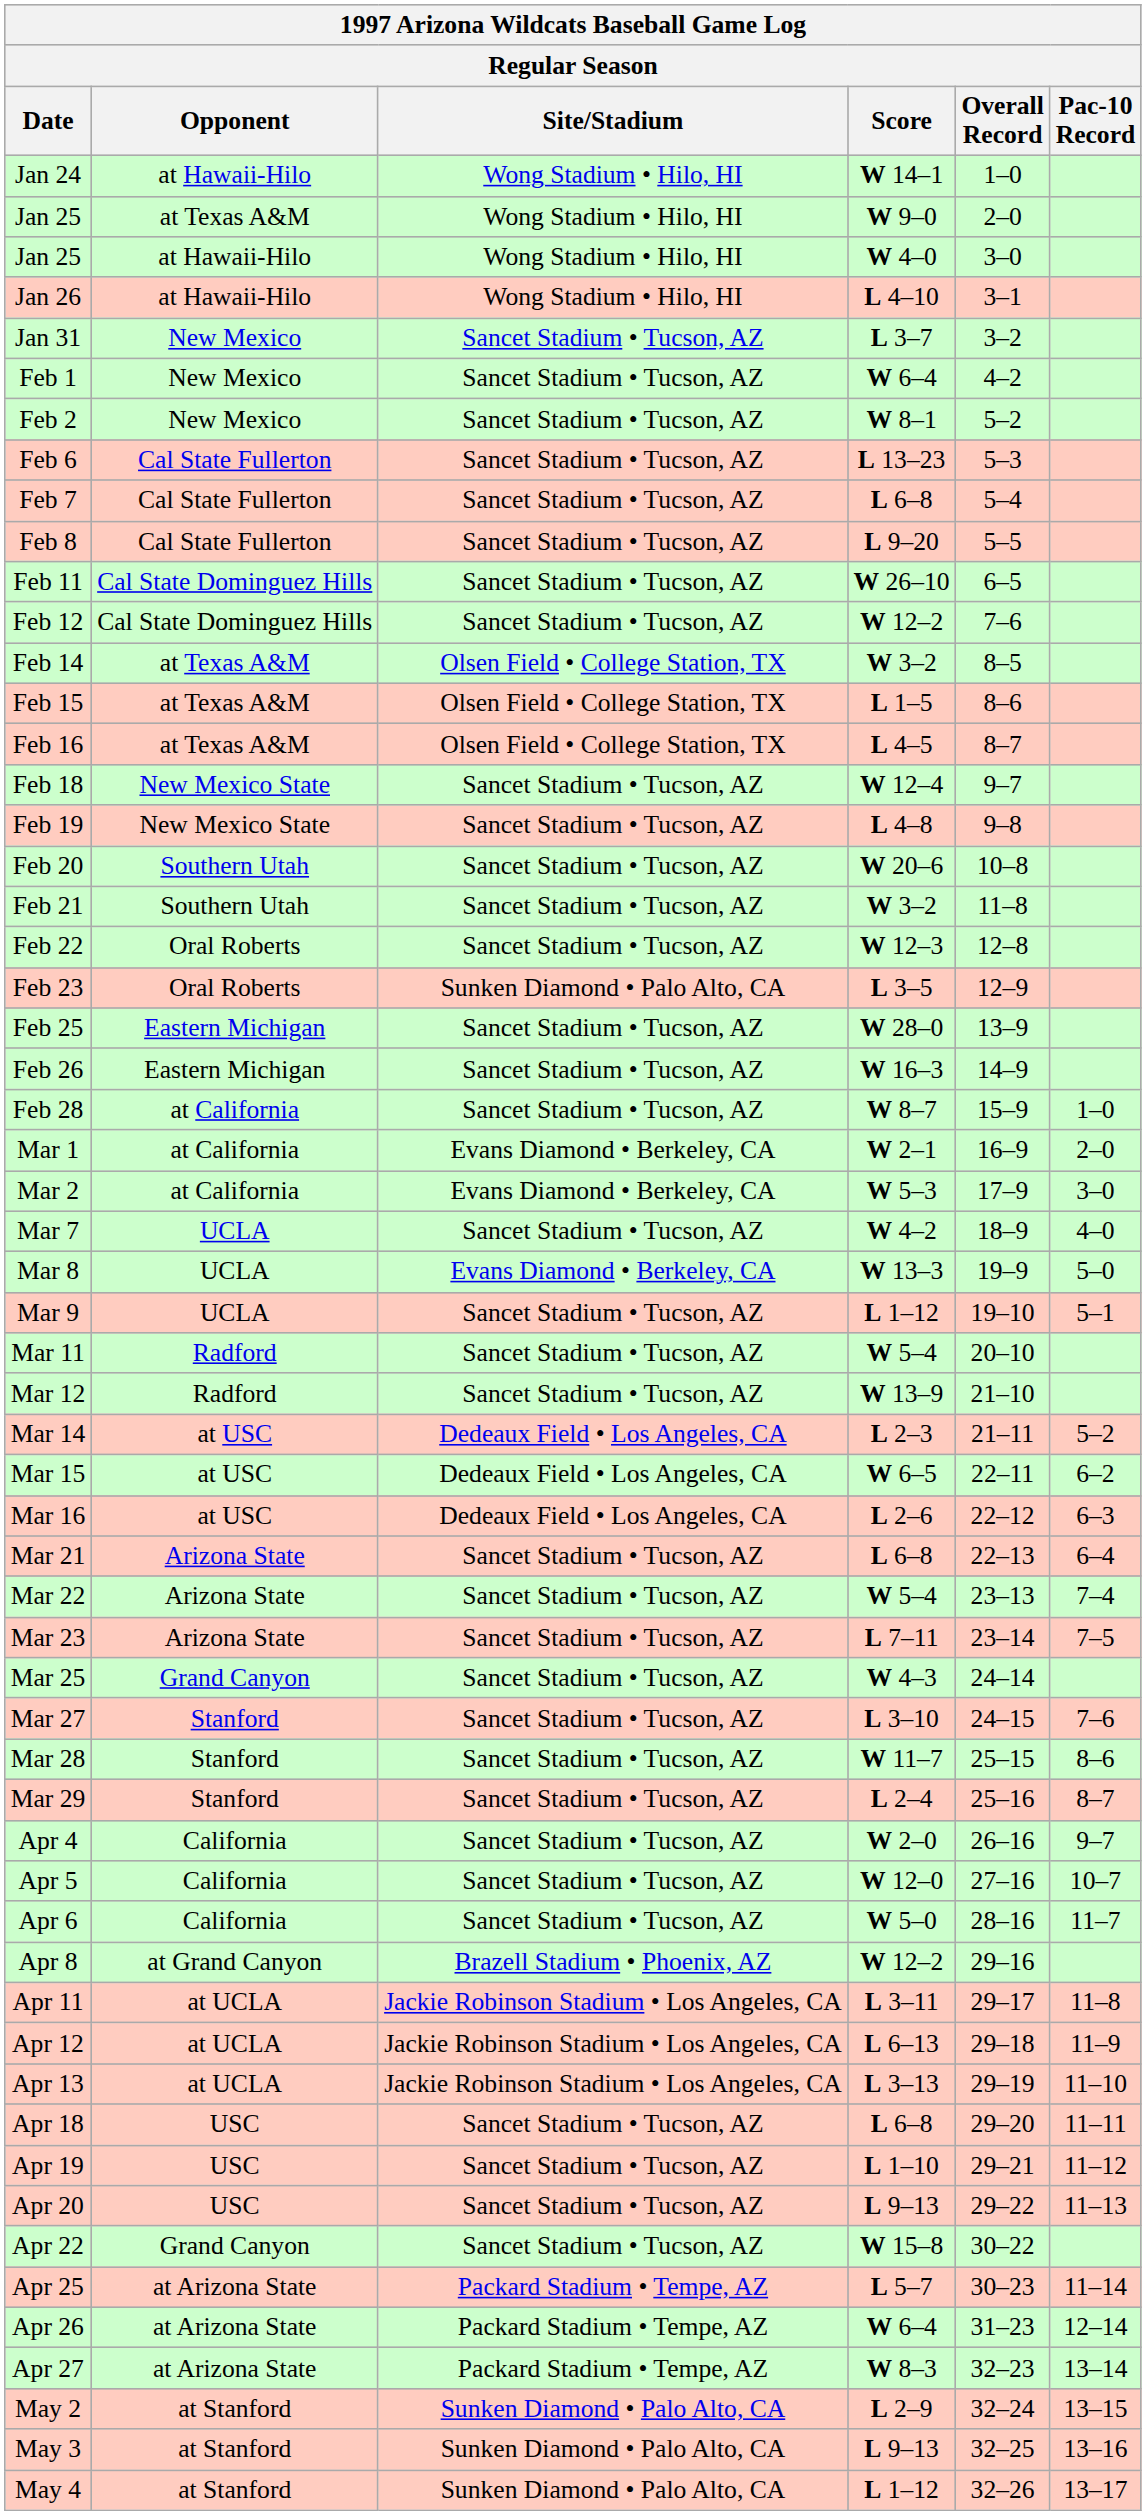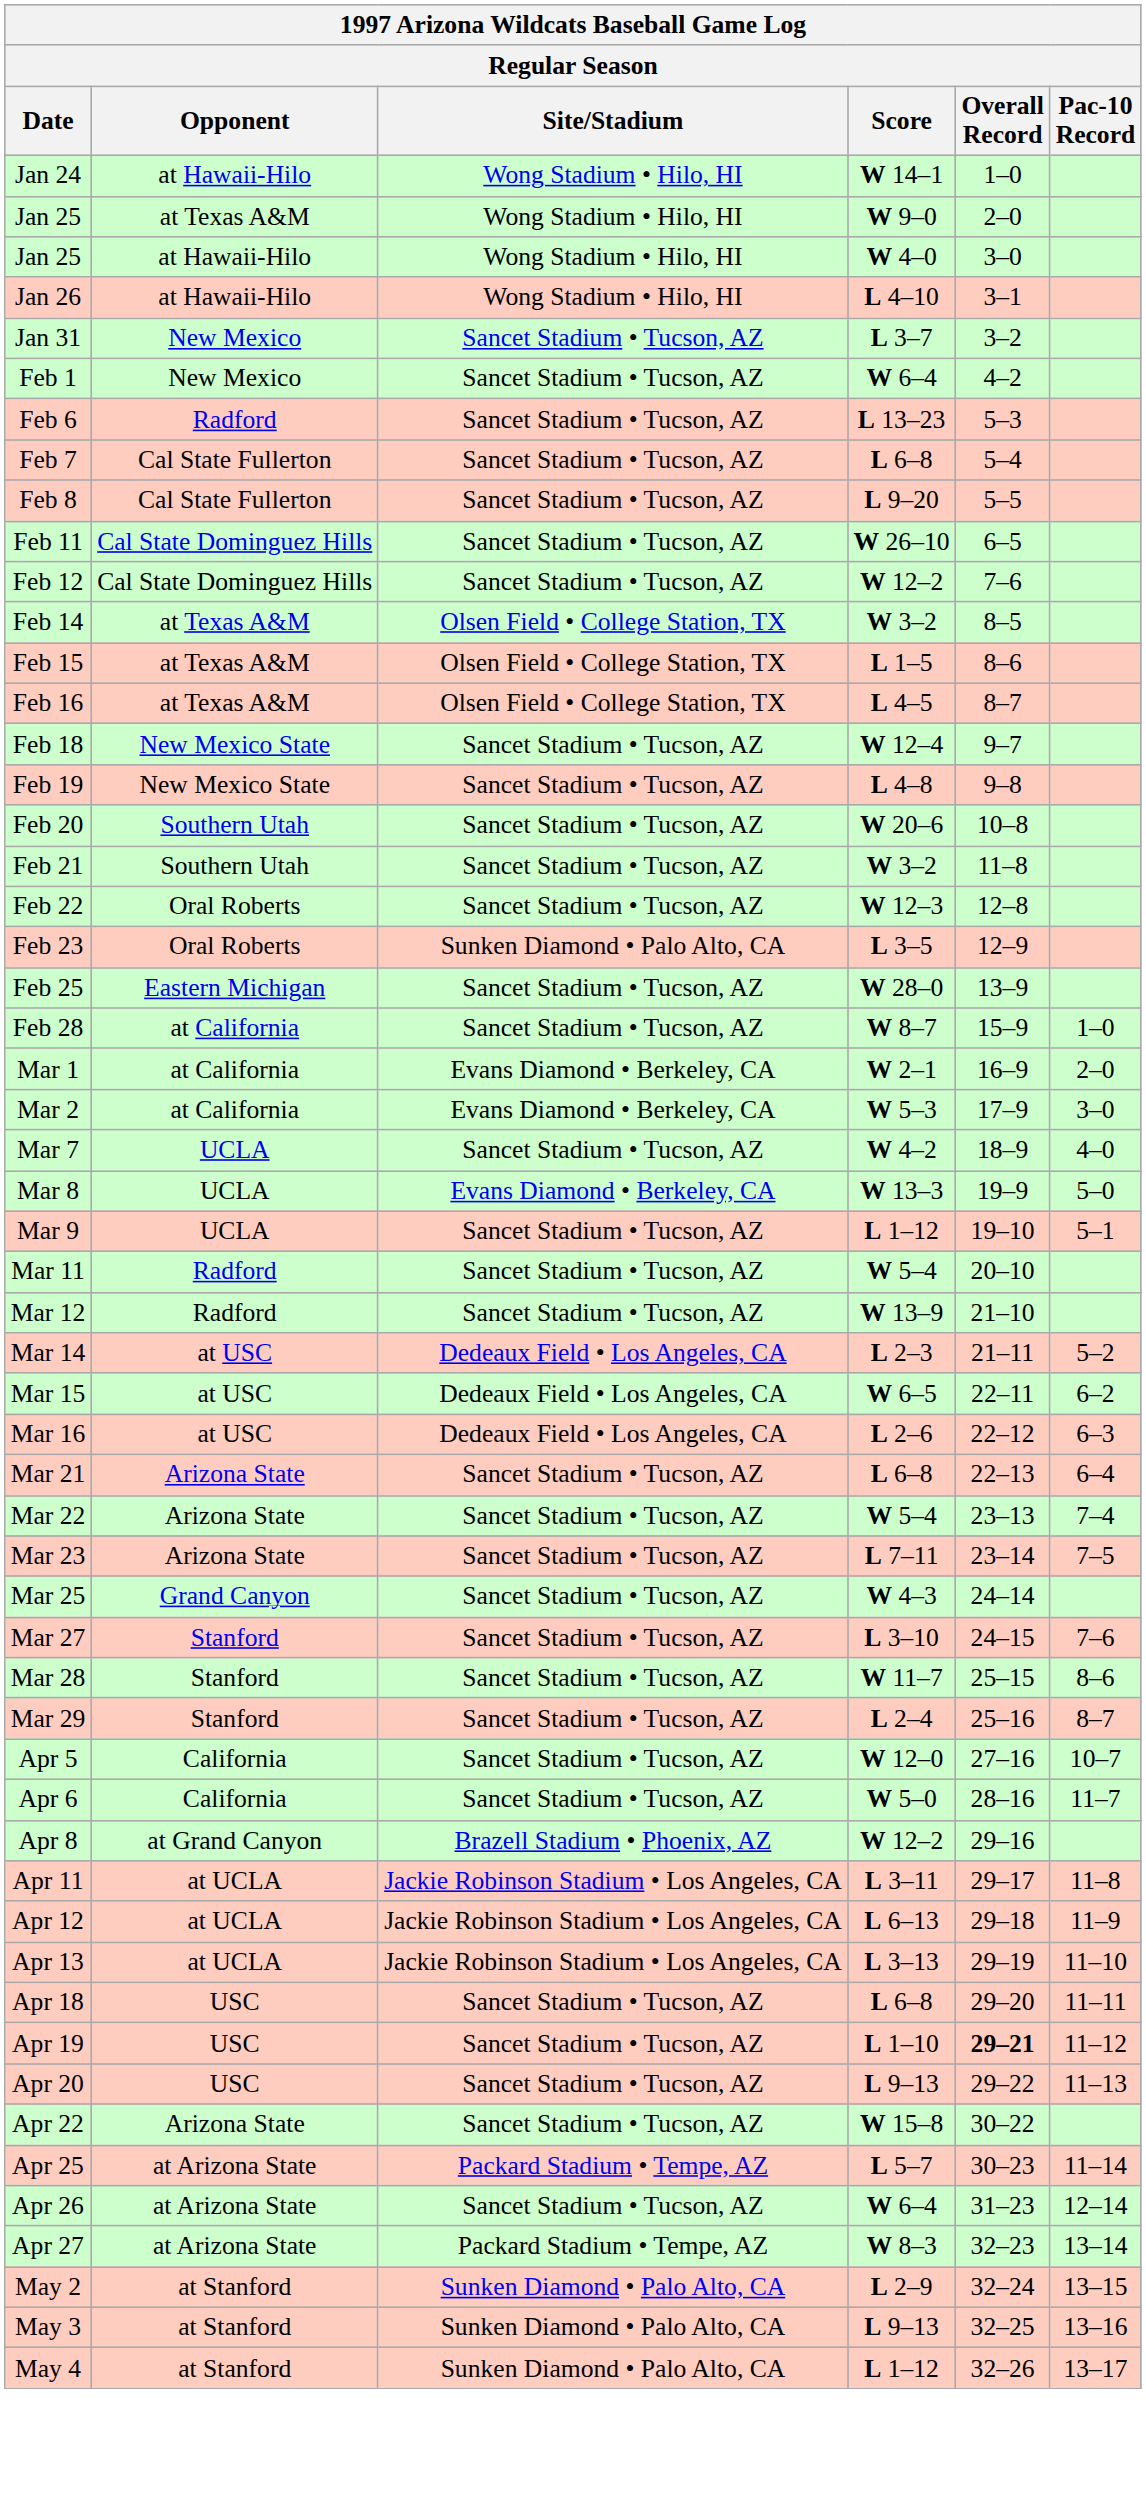- row: (48, 418)
(235, 459) Cal State Fullerton -> (235, 418) Radford
- row: (48, 1068)
- row: (48, 1840)
(1003, 2164) normal -> (1003, 2043) bold
(235, 2246) Grand Canyon -> (235, 2124) Arizona State
(613, 2327) Packard Stadium • Tempe, AZ -> (613, 2205) Sancet Stadium • Tucson, AZ
